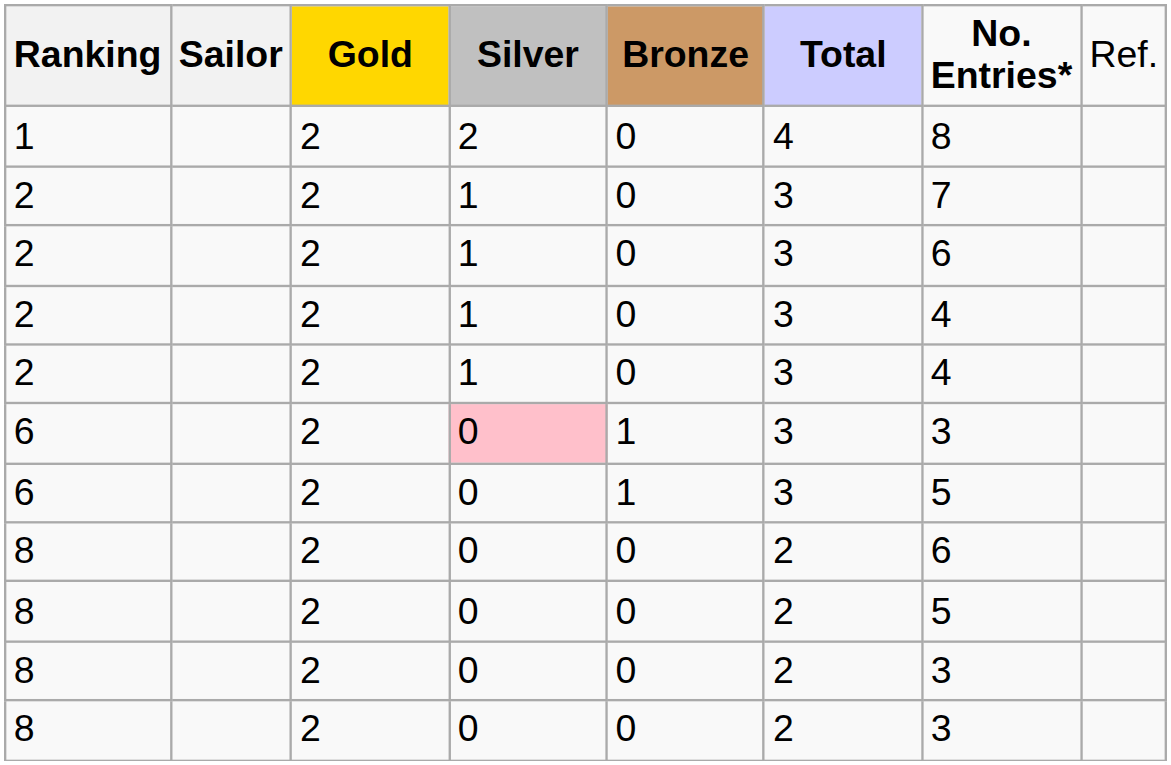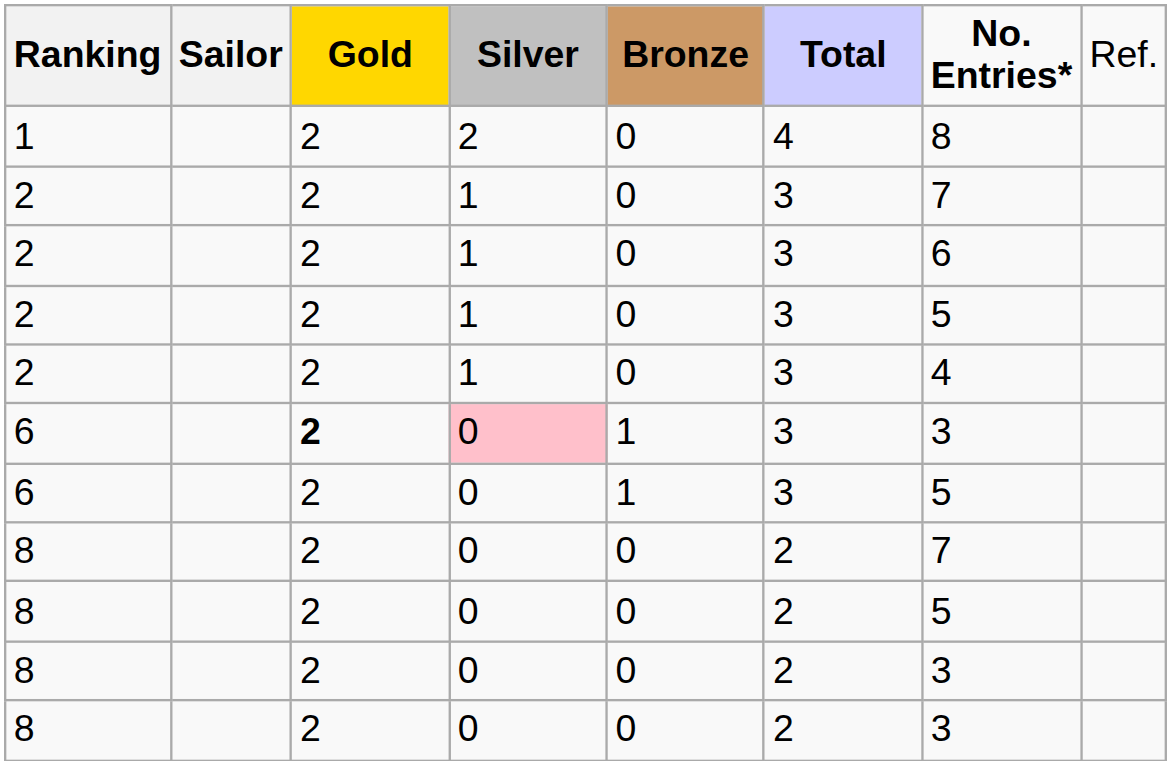(941, 313) 4 -> (941, 313) 5
(311, 432) normal -> (311, 432) bold
(941, 551) 6 -> (941, 551) 7
